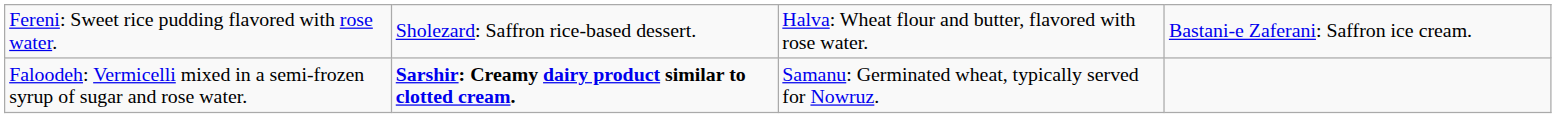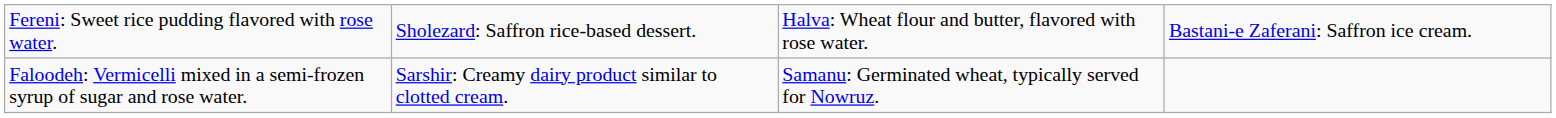(571, 85) bold -> (556, 85) normal
